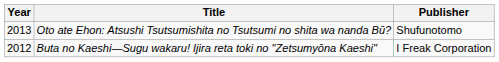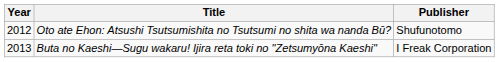(19, 30) 2013 -> (19, 30) 2012
(19, 48) 2012 -> (19, 48) 2013
